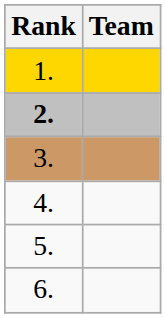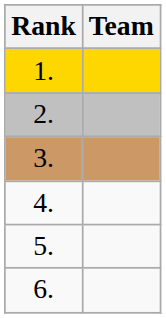(44, 114) bold -> (44, 114) normal
